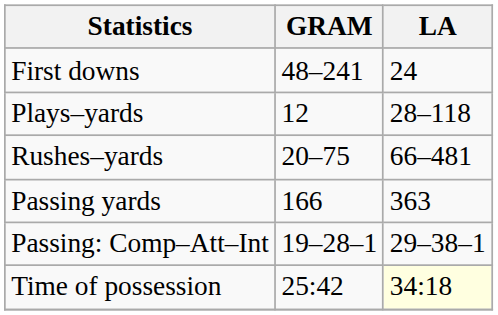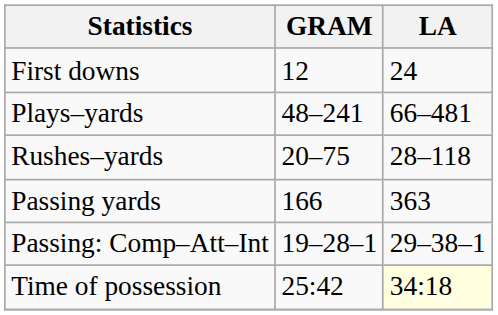(322, 69) 48–241 -> (295, 69) 12
(295, 113) 12 -> (322, 113) 48–241
(430, 113) 28–118 -> (431, 113) 66–481
(431, 156) 66–481 -> (430, 156) 28–118
